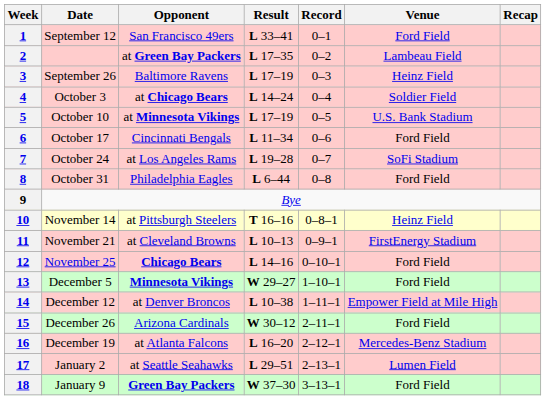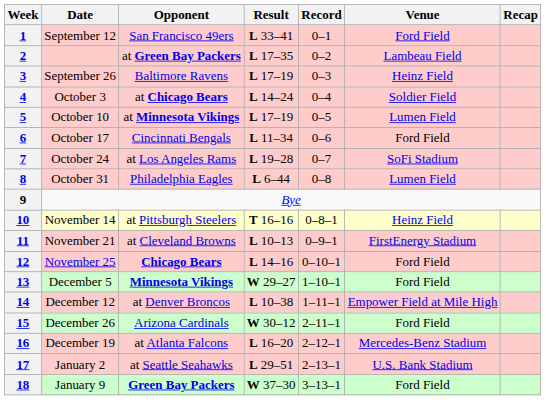(423, 117) U.S. Bank Stadium -> (423, 117) Lumen Field
(423, 179) Ford Field -> (423, 179) Lumen Field
(423, 364) Lumen Field -> (423, 364) U.S. Bank Stadium
